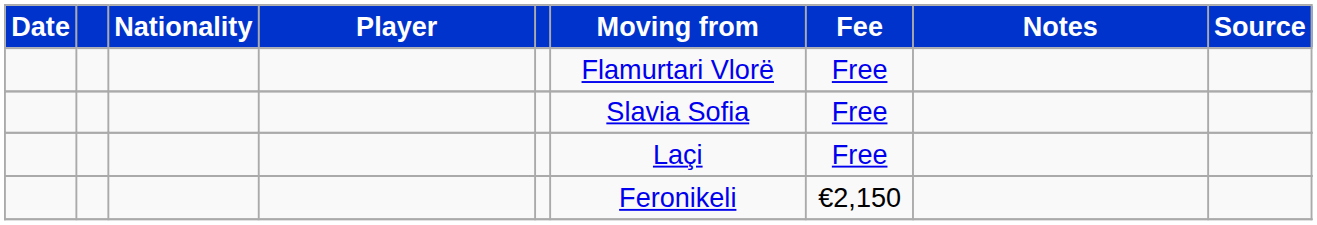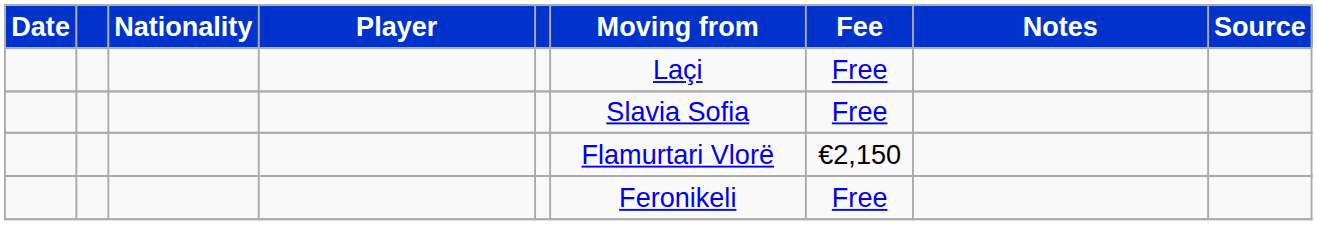(678, 69) Flamurtari Vlorë -> (678, 69) Laçi
(678, 155) Laçi -> (678, 155) Flamurtari Vlorë
(860, 155) Free -> (860, 155) €2,150
(860, 198) €2,150 -> (860, 198) Free
